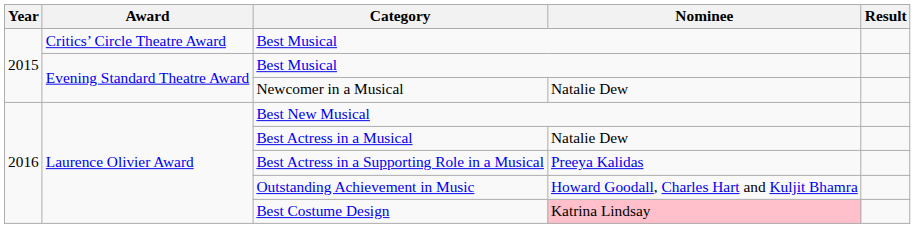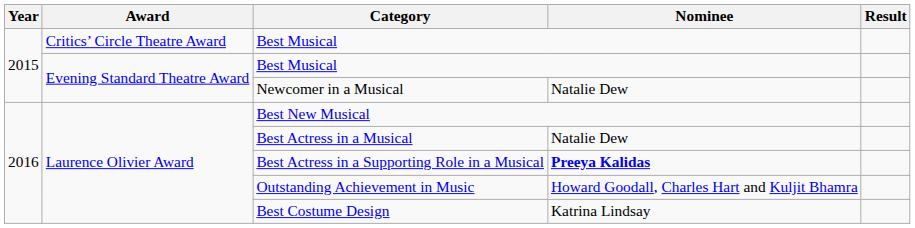(597, 162) normal -> (601, 162) bold
(601, 211) pink background -> (601, 211) no background
